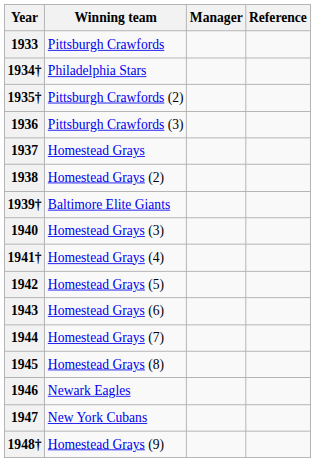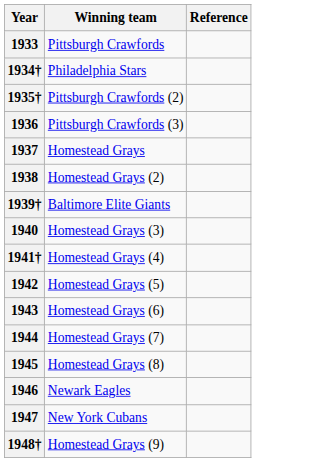- column: (216, 17)
